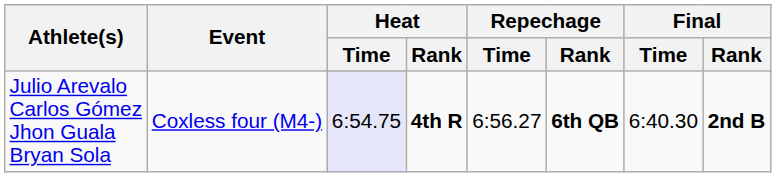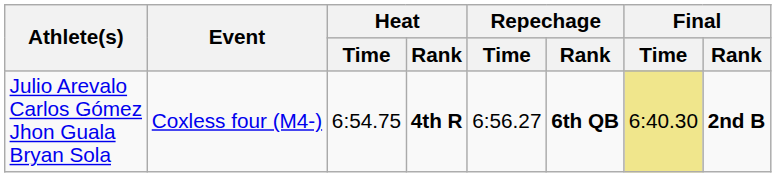(366, 122) lavender background -> (366, 122) no background
(663, 122) no background -> (663, 122) khaki background
